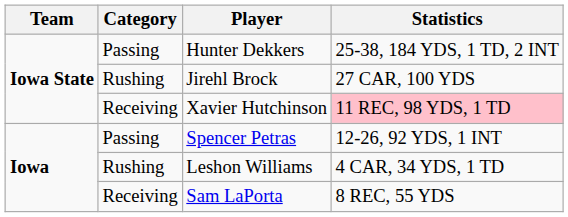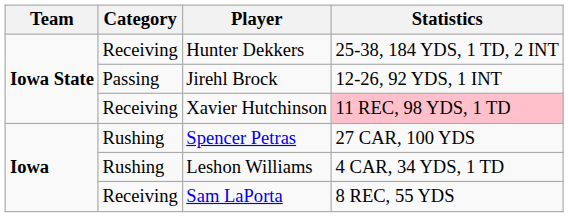(131, 49) Passing -> (140, 49) Receiving
(133, 78) Rushing -> (131, 78) Passing
(405, 78) 27 CAR, 100 YDS -> (419, 78) 12-26, 92 YDS, 1 INT
(131, 137) Passing -> (133, 137) Rushing
(419, 137) 12-26, 92 YDS, 1 INT -> (405, 137) 27 CAR, 100 YDS
